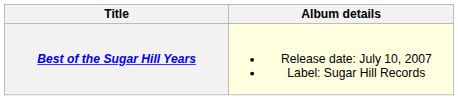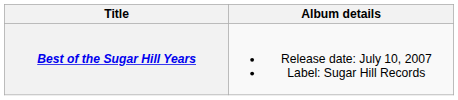(341, 66) lightyellow background -> (341, 66) no background
